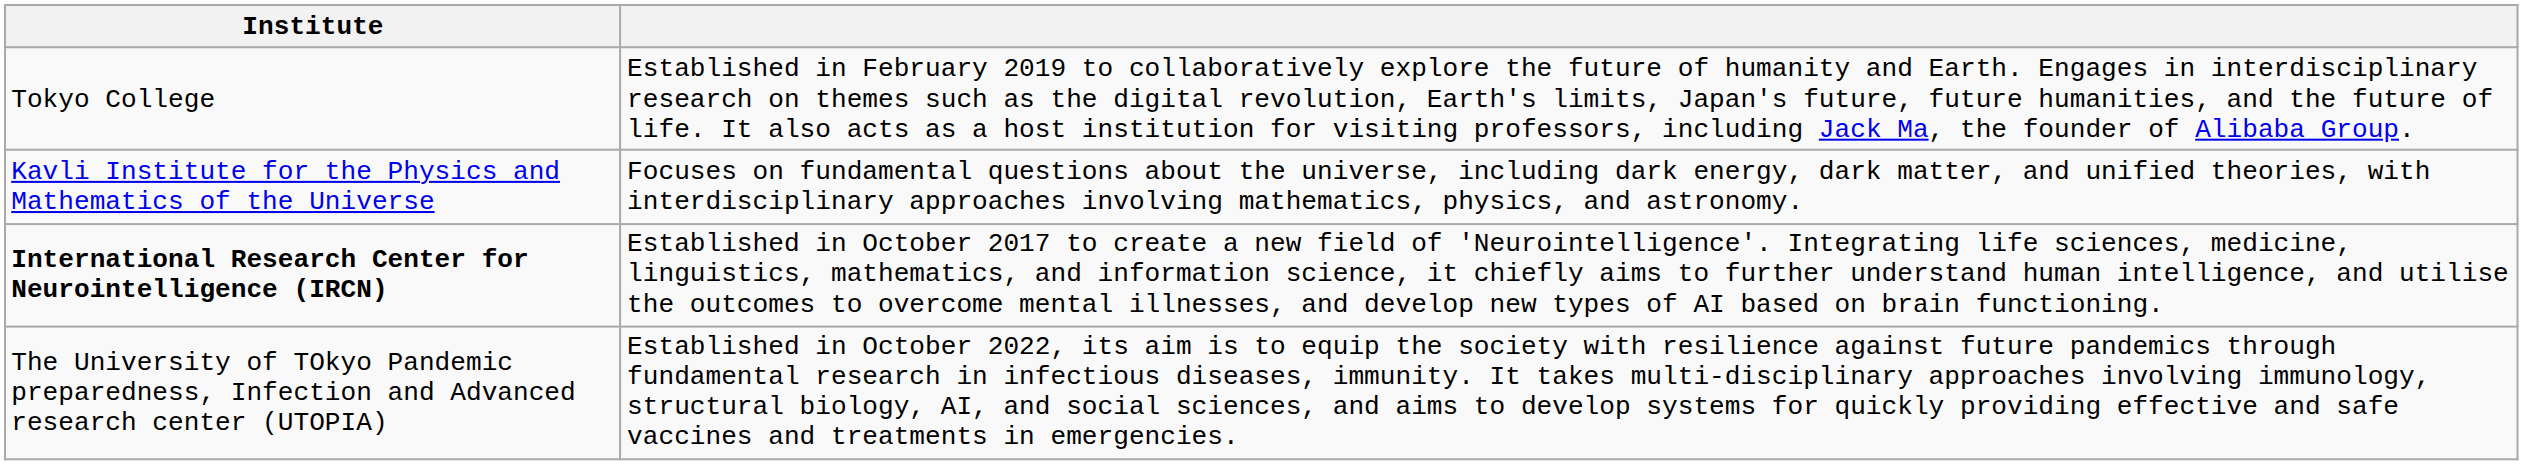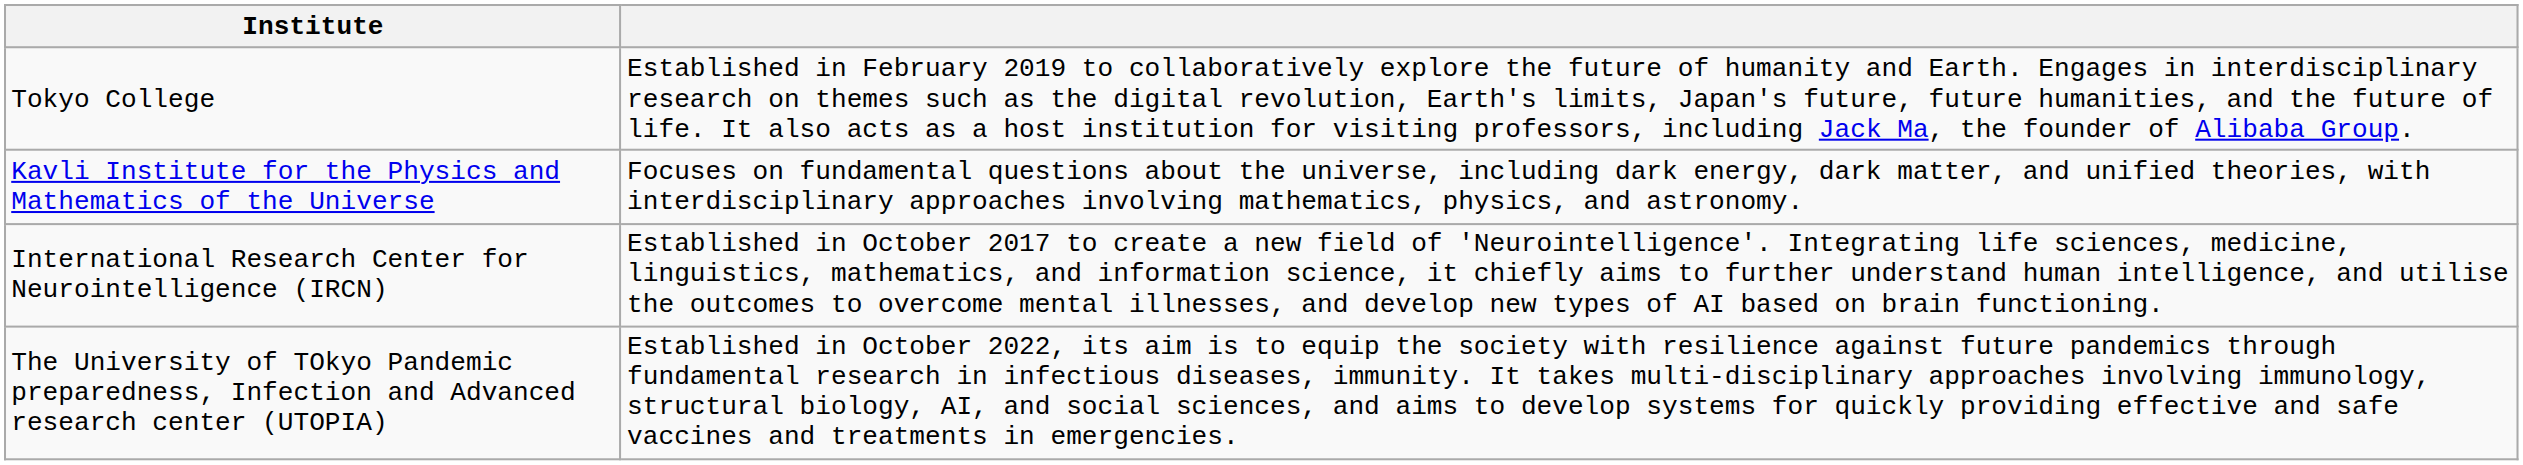(270, 275) bold -> (270, 275) normal
